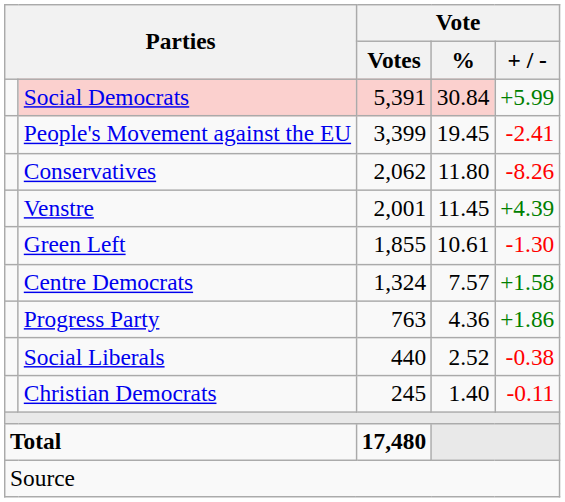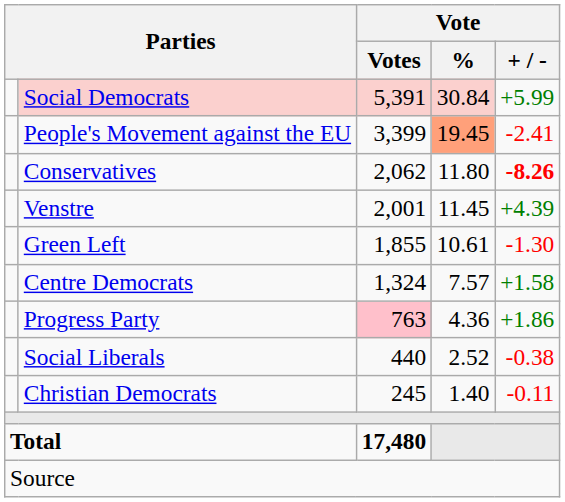(463, 134) no background -> (463, 134) lightsalmon background
(530, 171) normal -> (530, 171) bold
(409, 319) no background -> (409, 319) pink background
